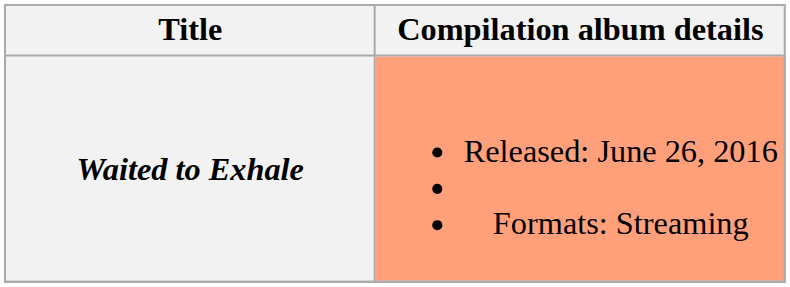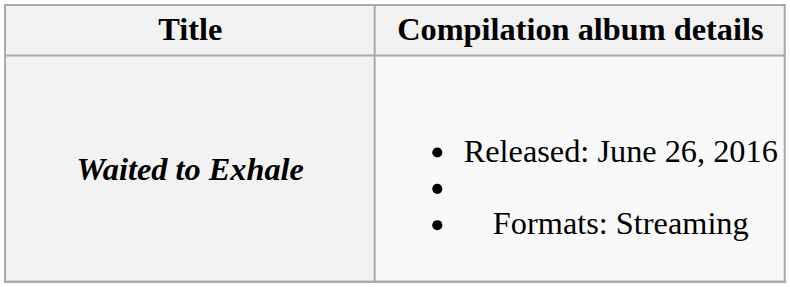(580, 187) lightsalmon background -> (580, 187) no background
